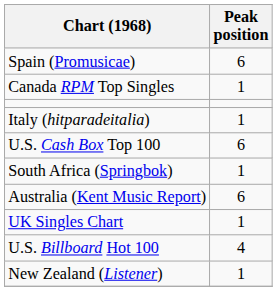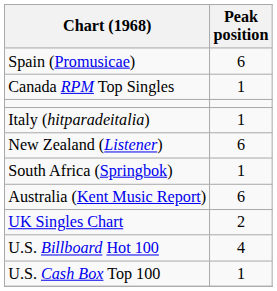(84, 145) U.S. Cash Box Top 100 -> (85, 145) New Zealand (Listener)
(241, 222) 1 -> (241, 222) 2
(85, 273) New Zealand (Listener) -> (84, 273) U.S. Cash Box Top 100
